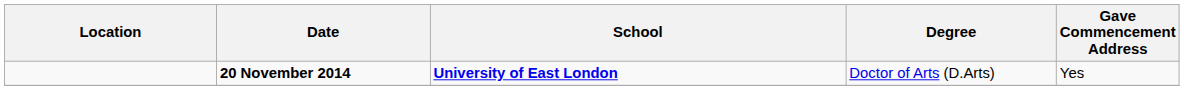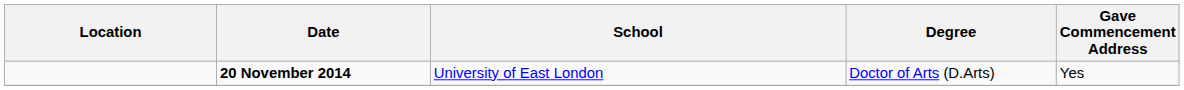(526, 73) bold -> (519, 73) normal
